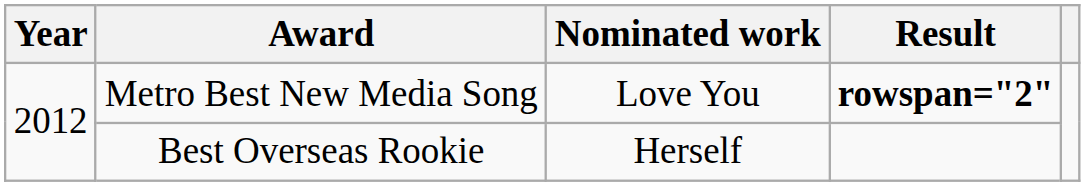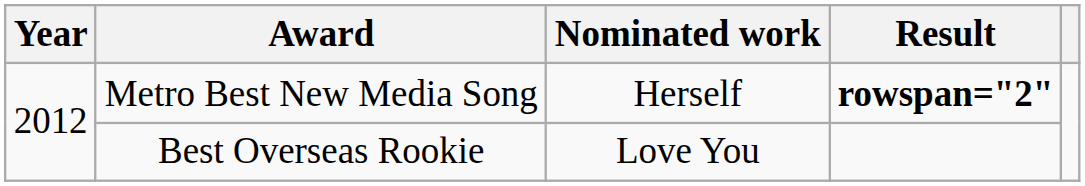(688, 92) Love You -> (688, 92) Herself
(688, 151) Herself -> (688, 151) Love You
